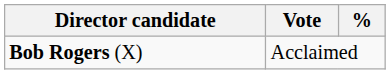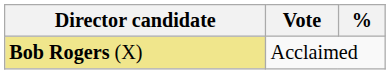(76, 52) no background -> (76, 52) khaki background
